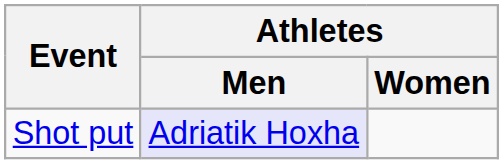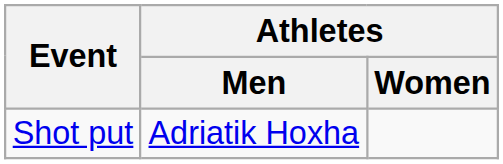(254, 133) lavender background -> (254, 133) no background
